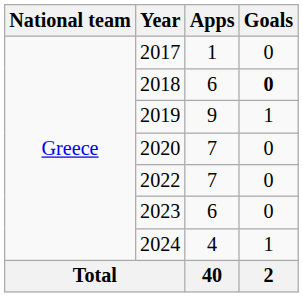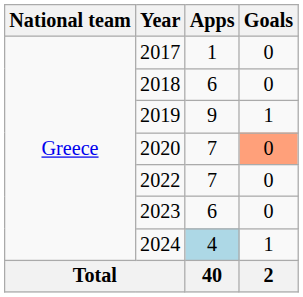(268, 84) bold -> (268, 84) normal
(268, 148) no background -> (268, 148) lightsalmon background
(212, 244) no background -> (212, 244) lightblue background
